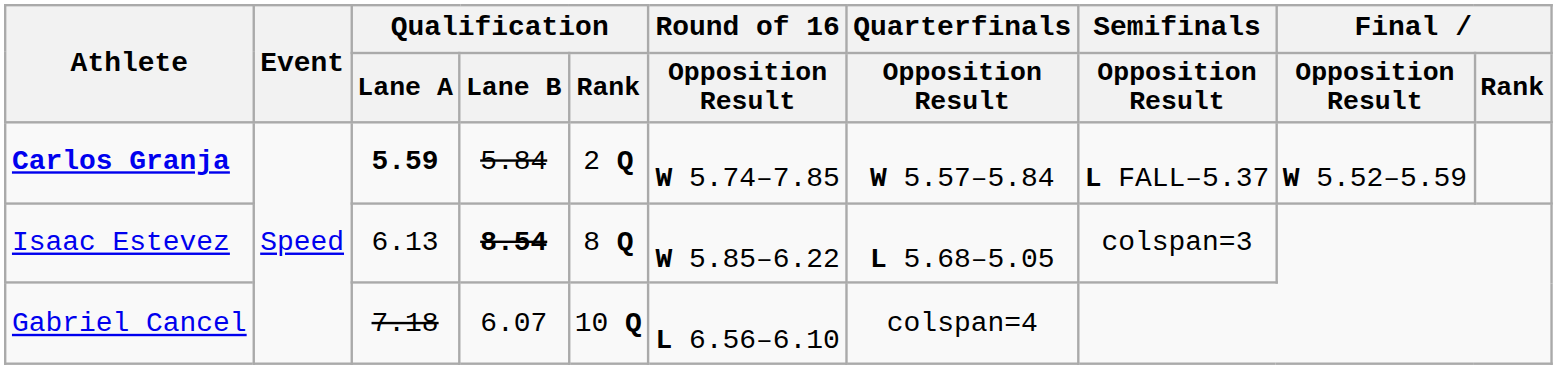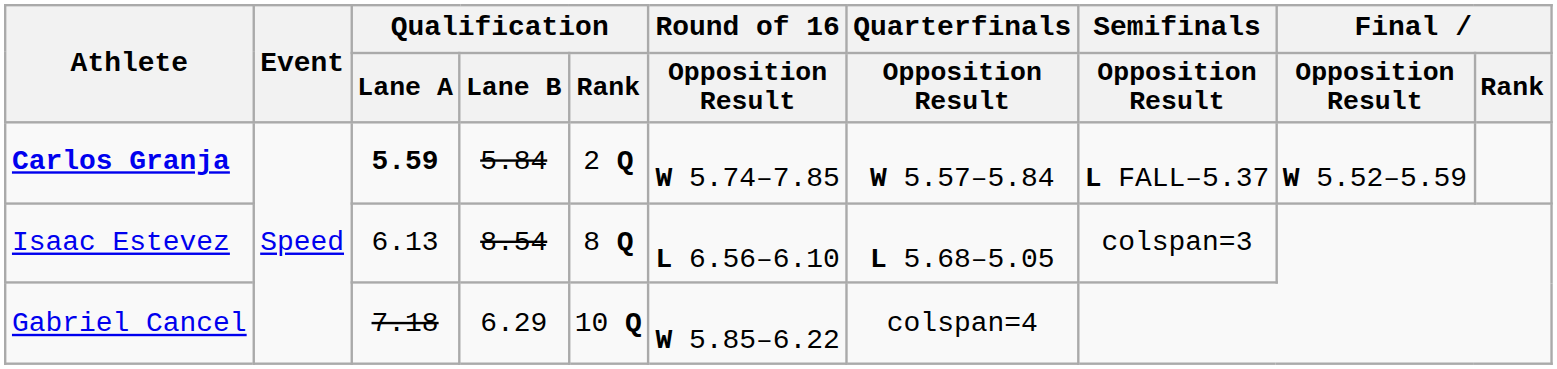(514, 243) bold -> (514, 243) normal
(748, 260) W 5.85–6.22 -> (748, 260) L 6.56–6.10
(514, 323) 6.07 -> (514, 323) 6.29
(748, 340) L 6.56–6.10 -> (748, 340) W 5.85–6.22
